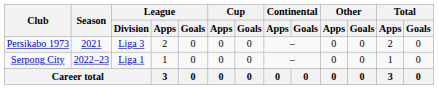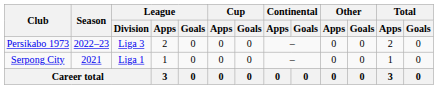(91, 44) 2021 -> (91, 44) 2022–23
(91, 60) 2022–23 -> (91, 60) 2021
